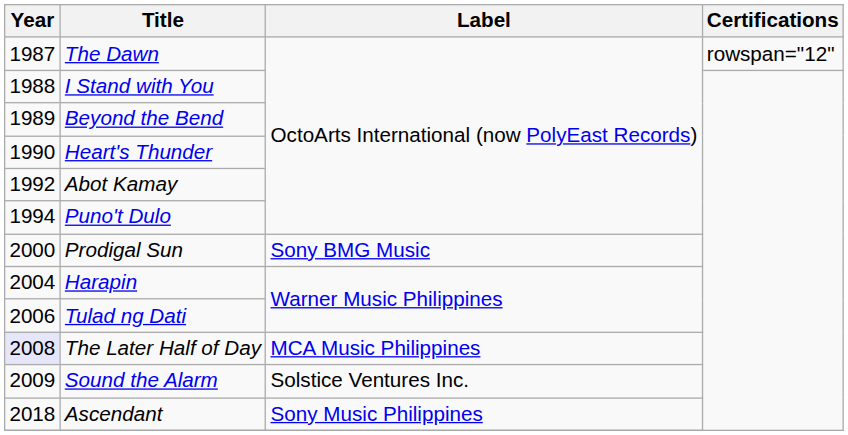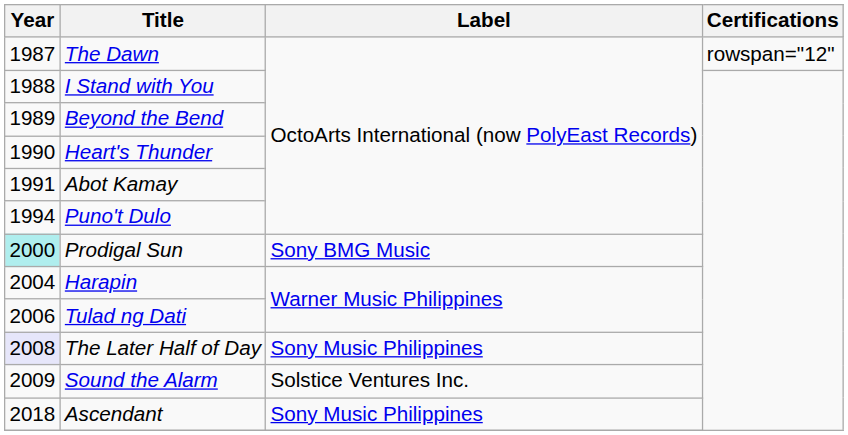(32, 184) 1992 -> (32, 184) 1991
(32, 250) no background -> (32, 250) paleturquoise background
(375, 348) MCA Music Philippines -> (377, 348) Sony Music Philippines
